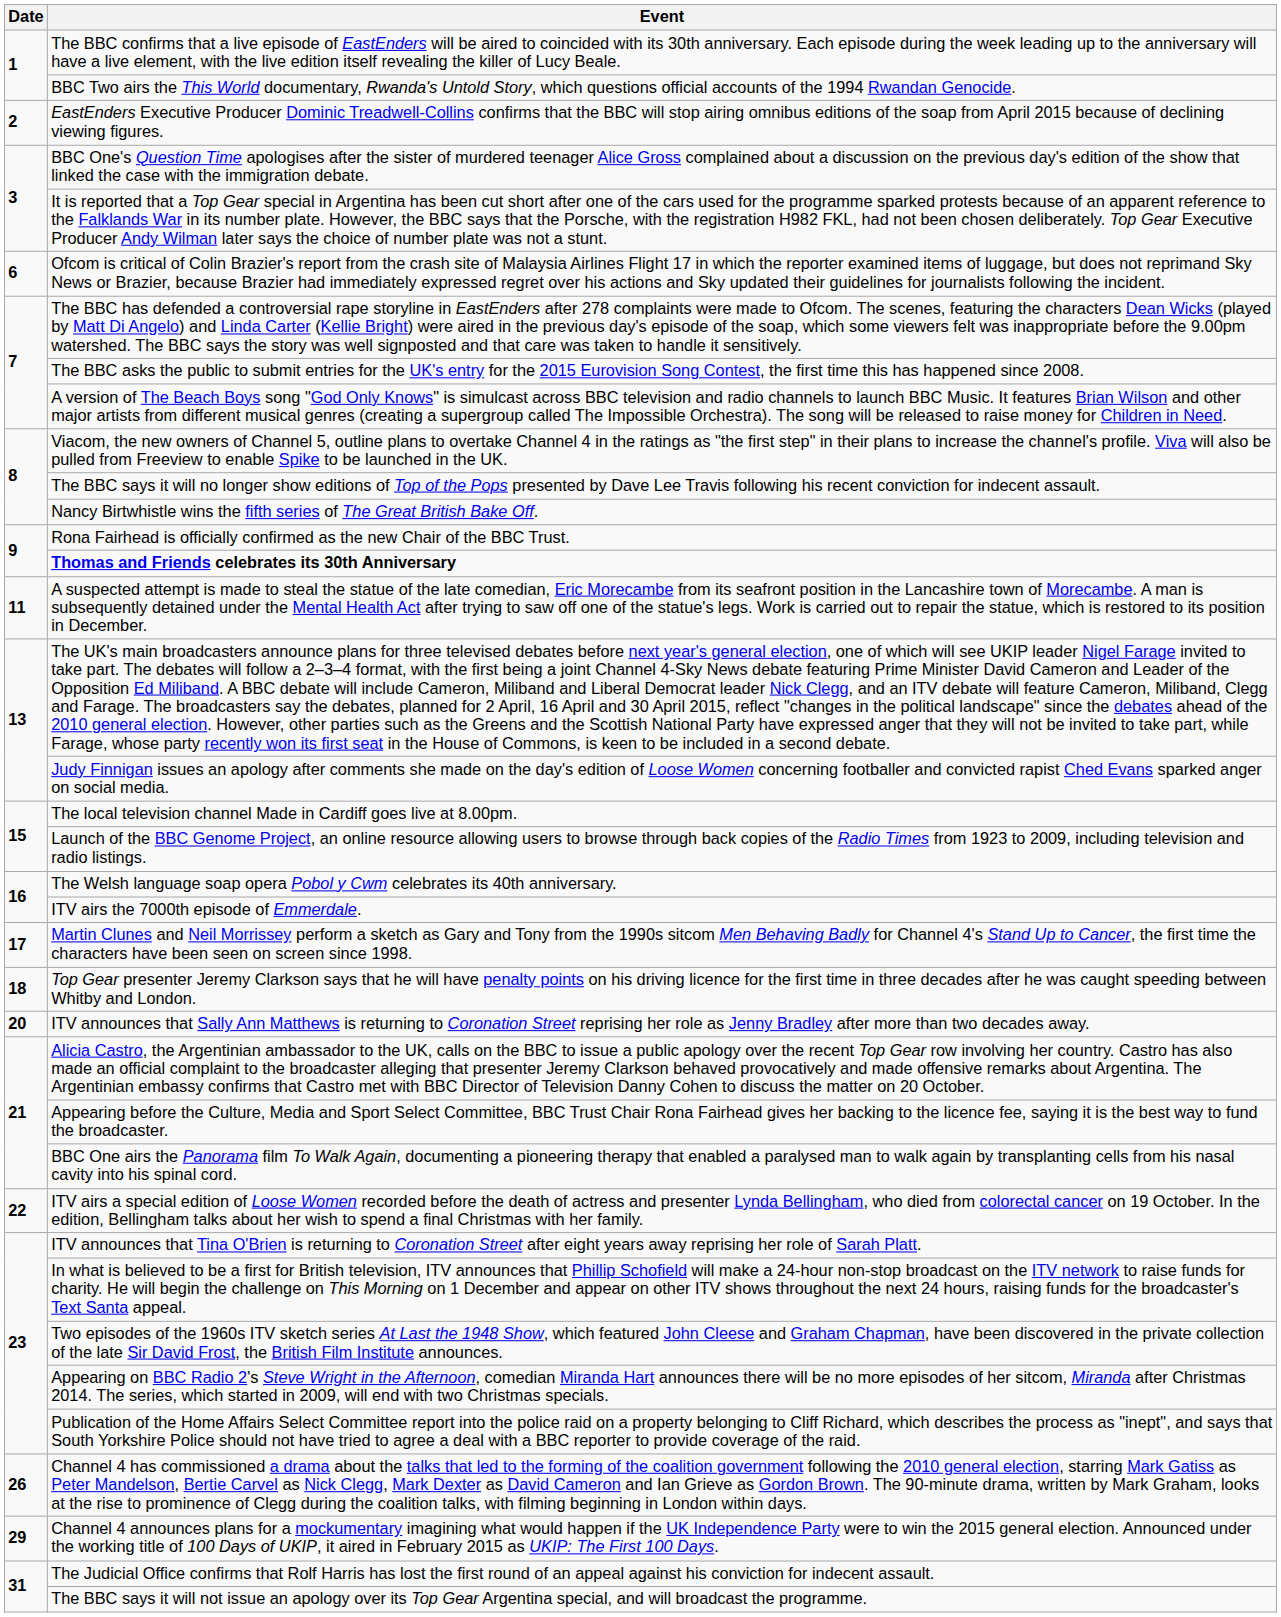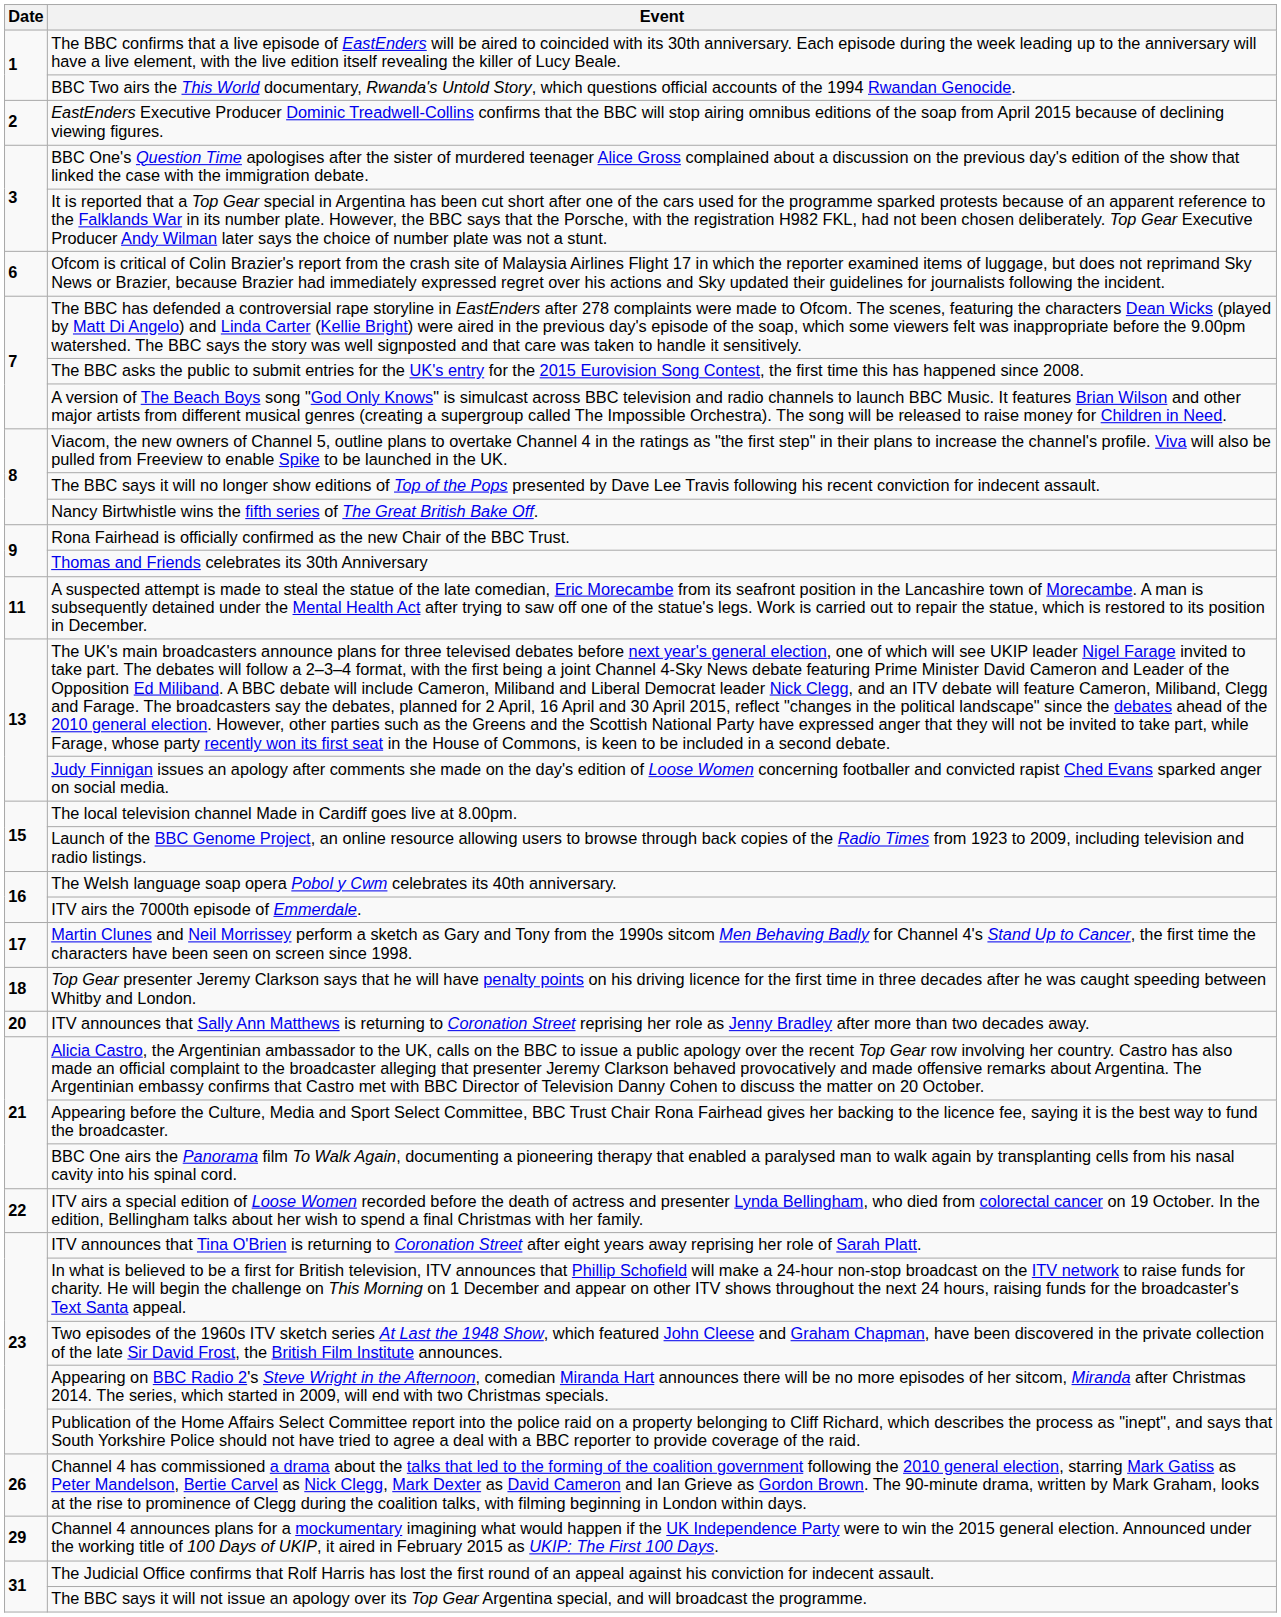(254, 563) bold -> (239, 563) normal
